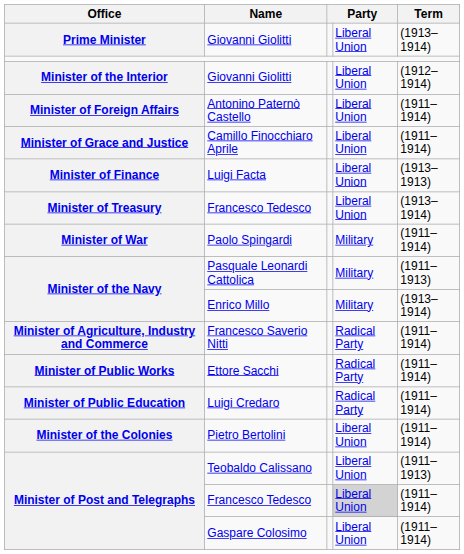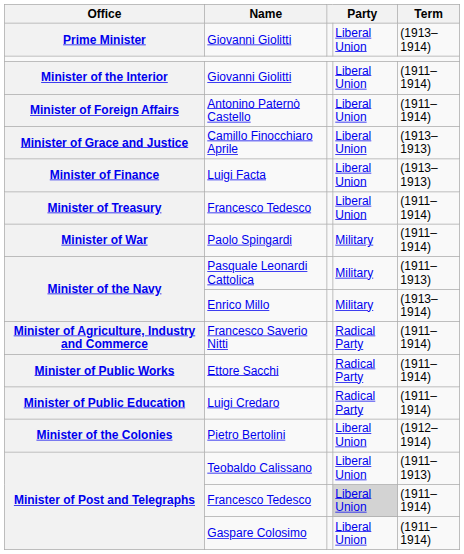(419, 77) (1912–1914) -> (419, 77) (1911–1914)
(419, 142) (1911–1914) -> (419, 142) (1913–1913)
(419, 207) (1913–1914) -> (419, 207) (1911–1914)
(419, 435) (1911–1914) -> (419, 435) (1912–1914)
